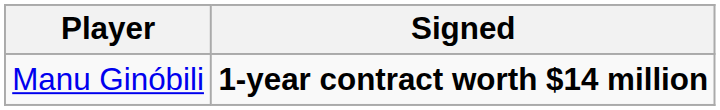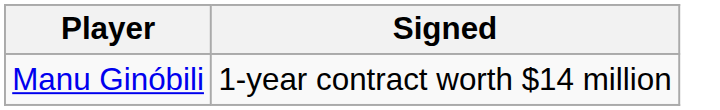(463, 79) bold -> (445, 79) normal
